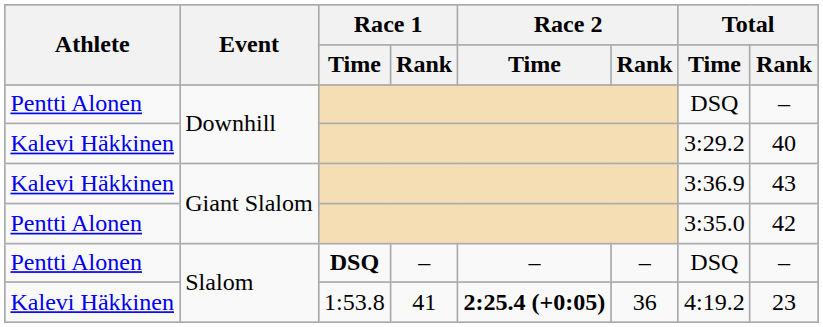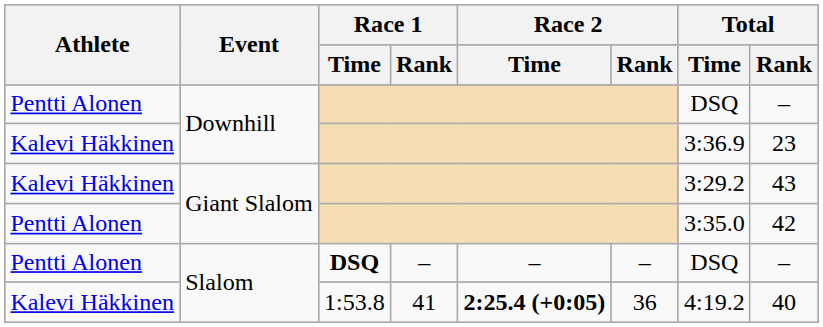(714, 143) 3:29.2 -> (714, 143) 3:36.9
(784, 143) 40 -> (784, 143) 23
(714, 183) 3:36.9 -> (714, 183) 3:29.2
(784, 302) 23 -> (784, 302) 40
